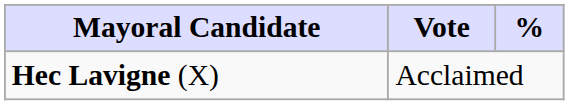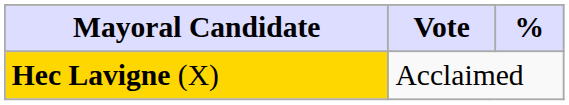(115, 74) no background -> (115, 74) gold background
